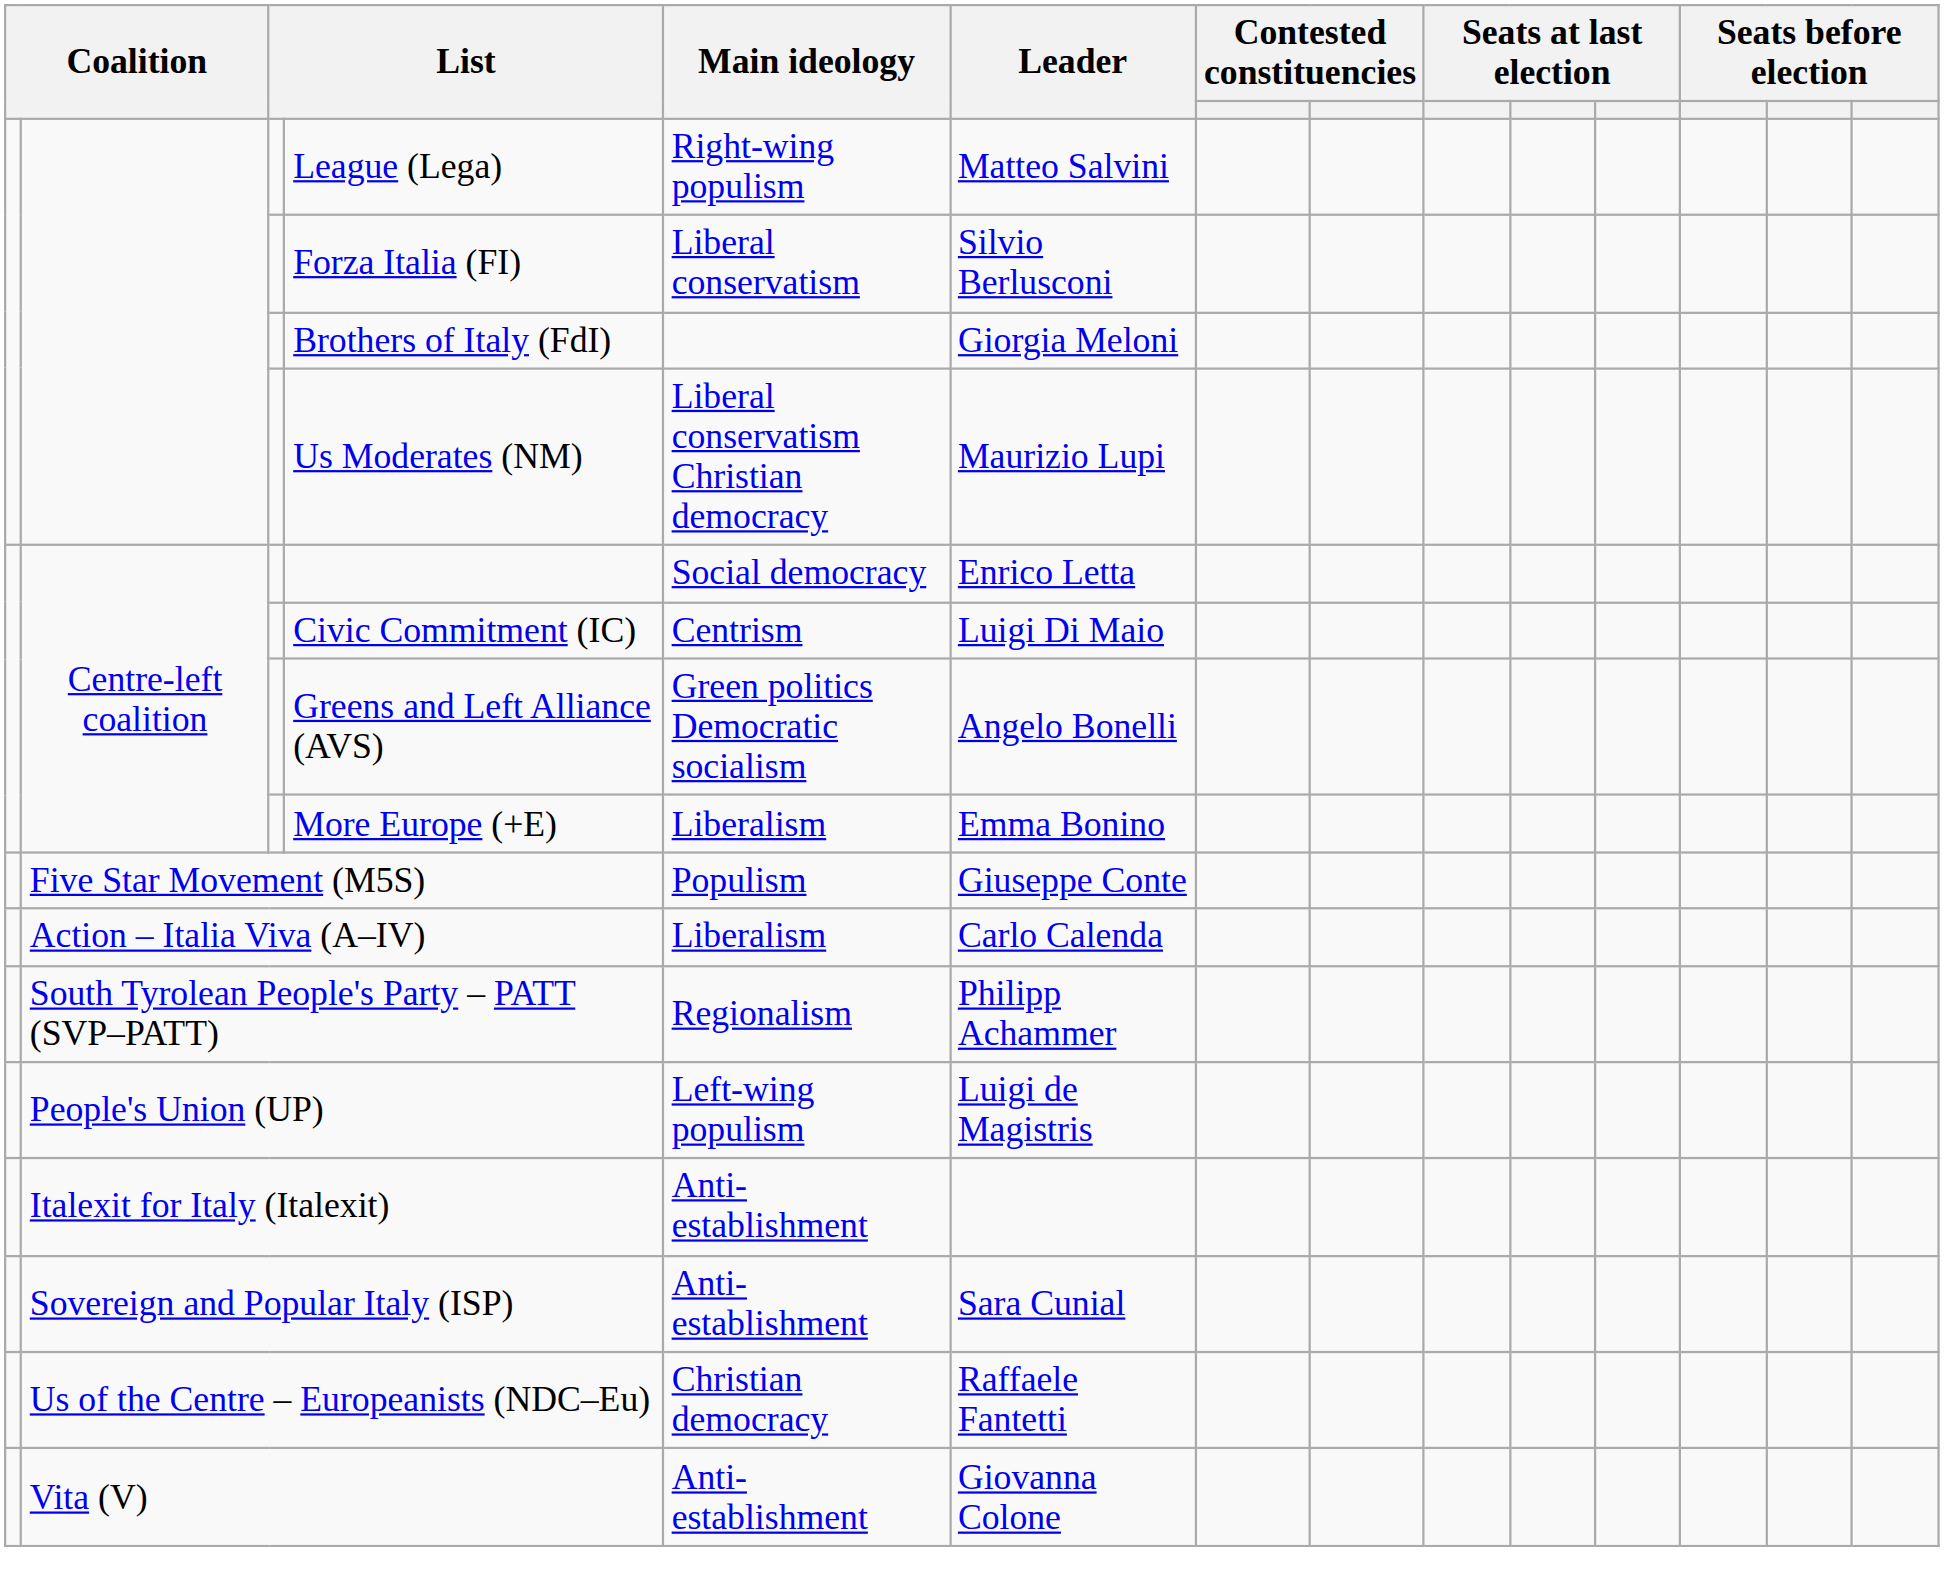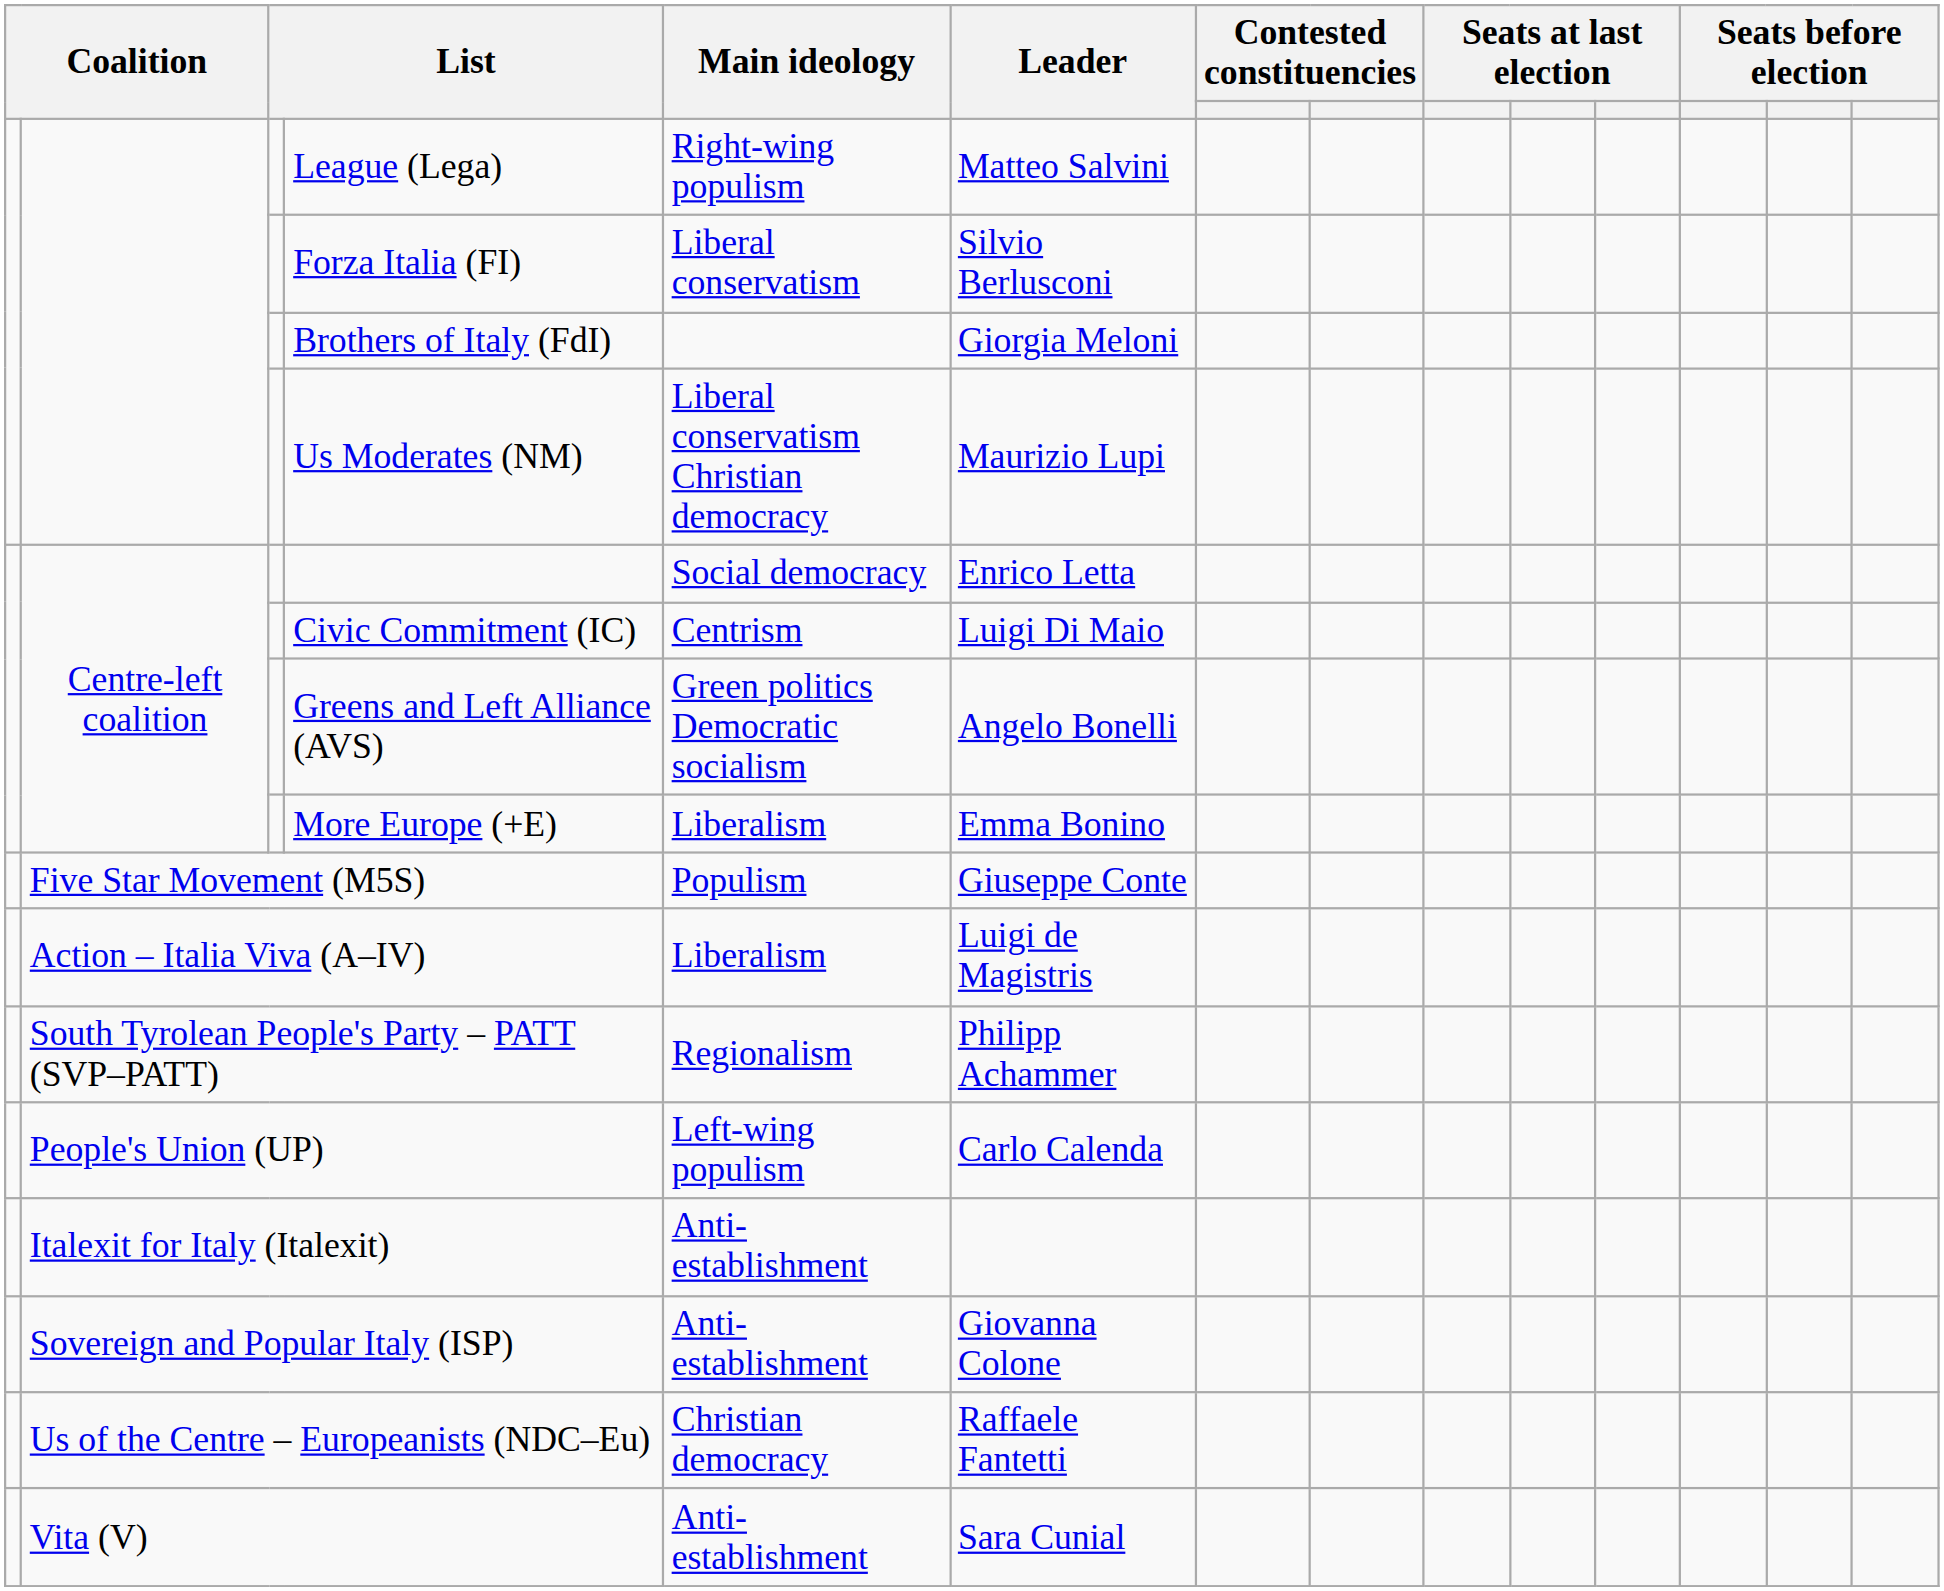(1060, 936) Carlo Calenda -> (1025, 956) Luigi de Magistris
(1025, 1109) Luigi de Magistris -> (1060, 1149) Carlo Calenda
(1042, 1303) Sara Cunial -> (1027, 1343) Giovanna Colone
(1027, 1496) Giovanna Colone -> (1042, 1536) Sara Cunial
